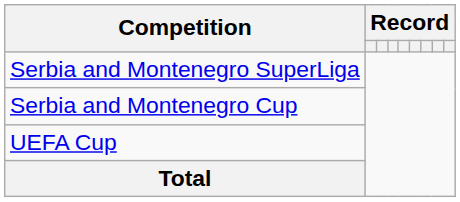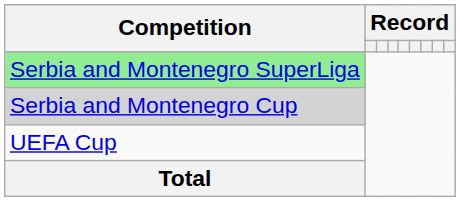(185, 69) no background -> (185, 69) lightgreen background
(154, 105) no background -> (154, 105) lightgrey background
